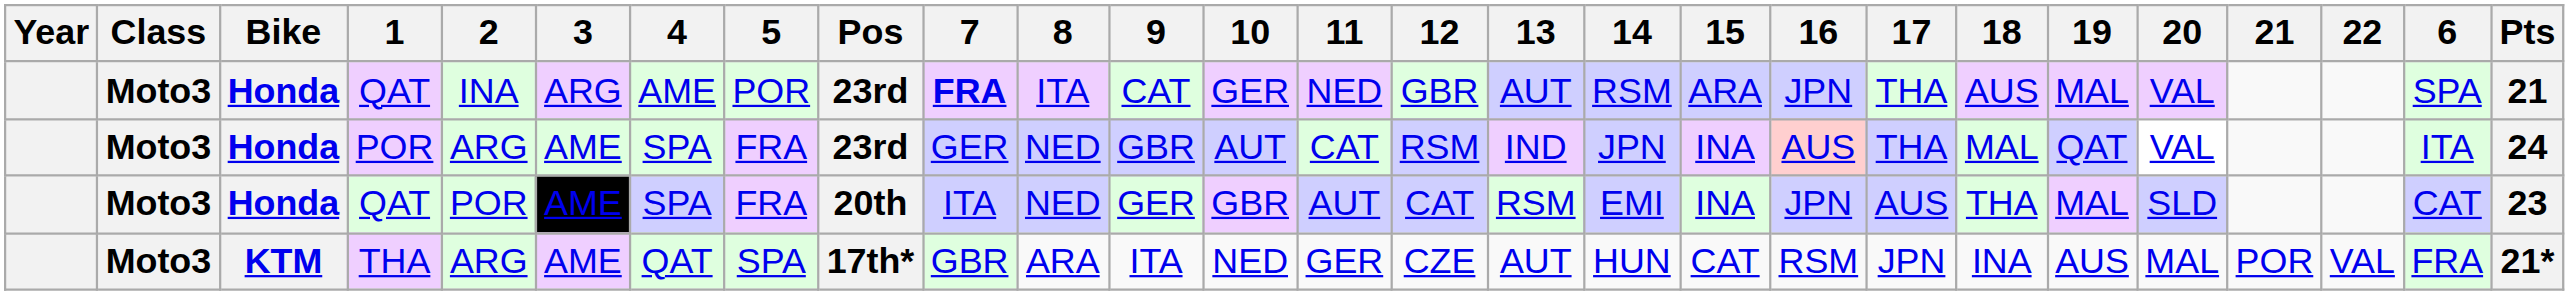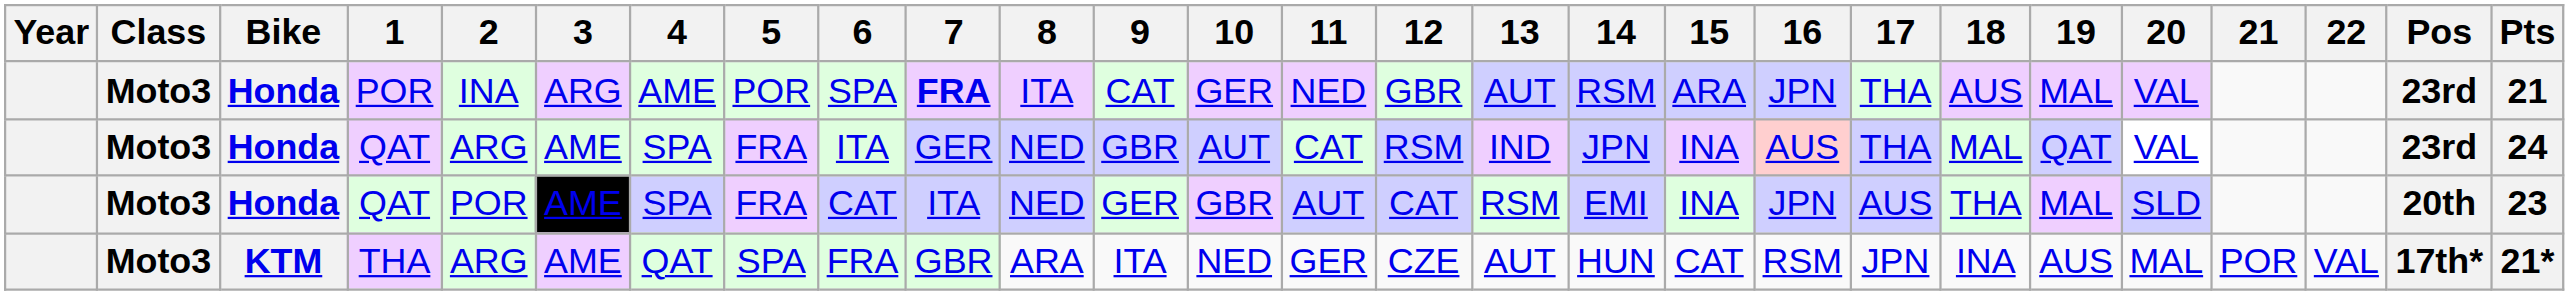columns swapped: (2447, 32) <-> (870, 32)
(395, 89) QAT -> (395, 89) POR
(395, 146) POR -> (395, 146) QAT
